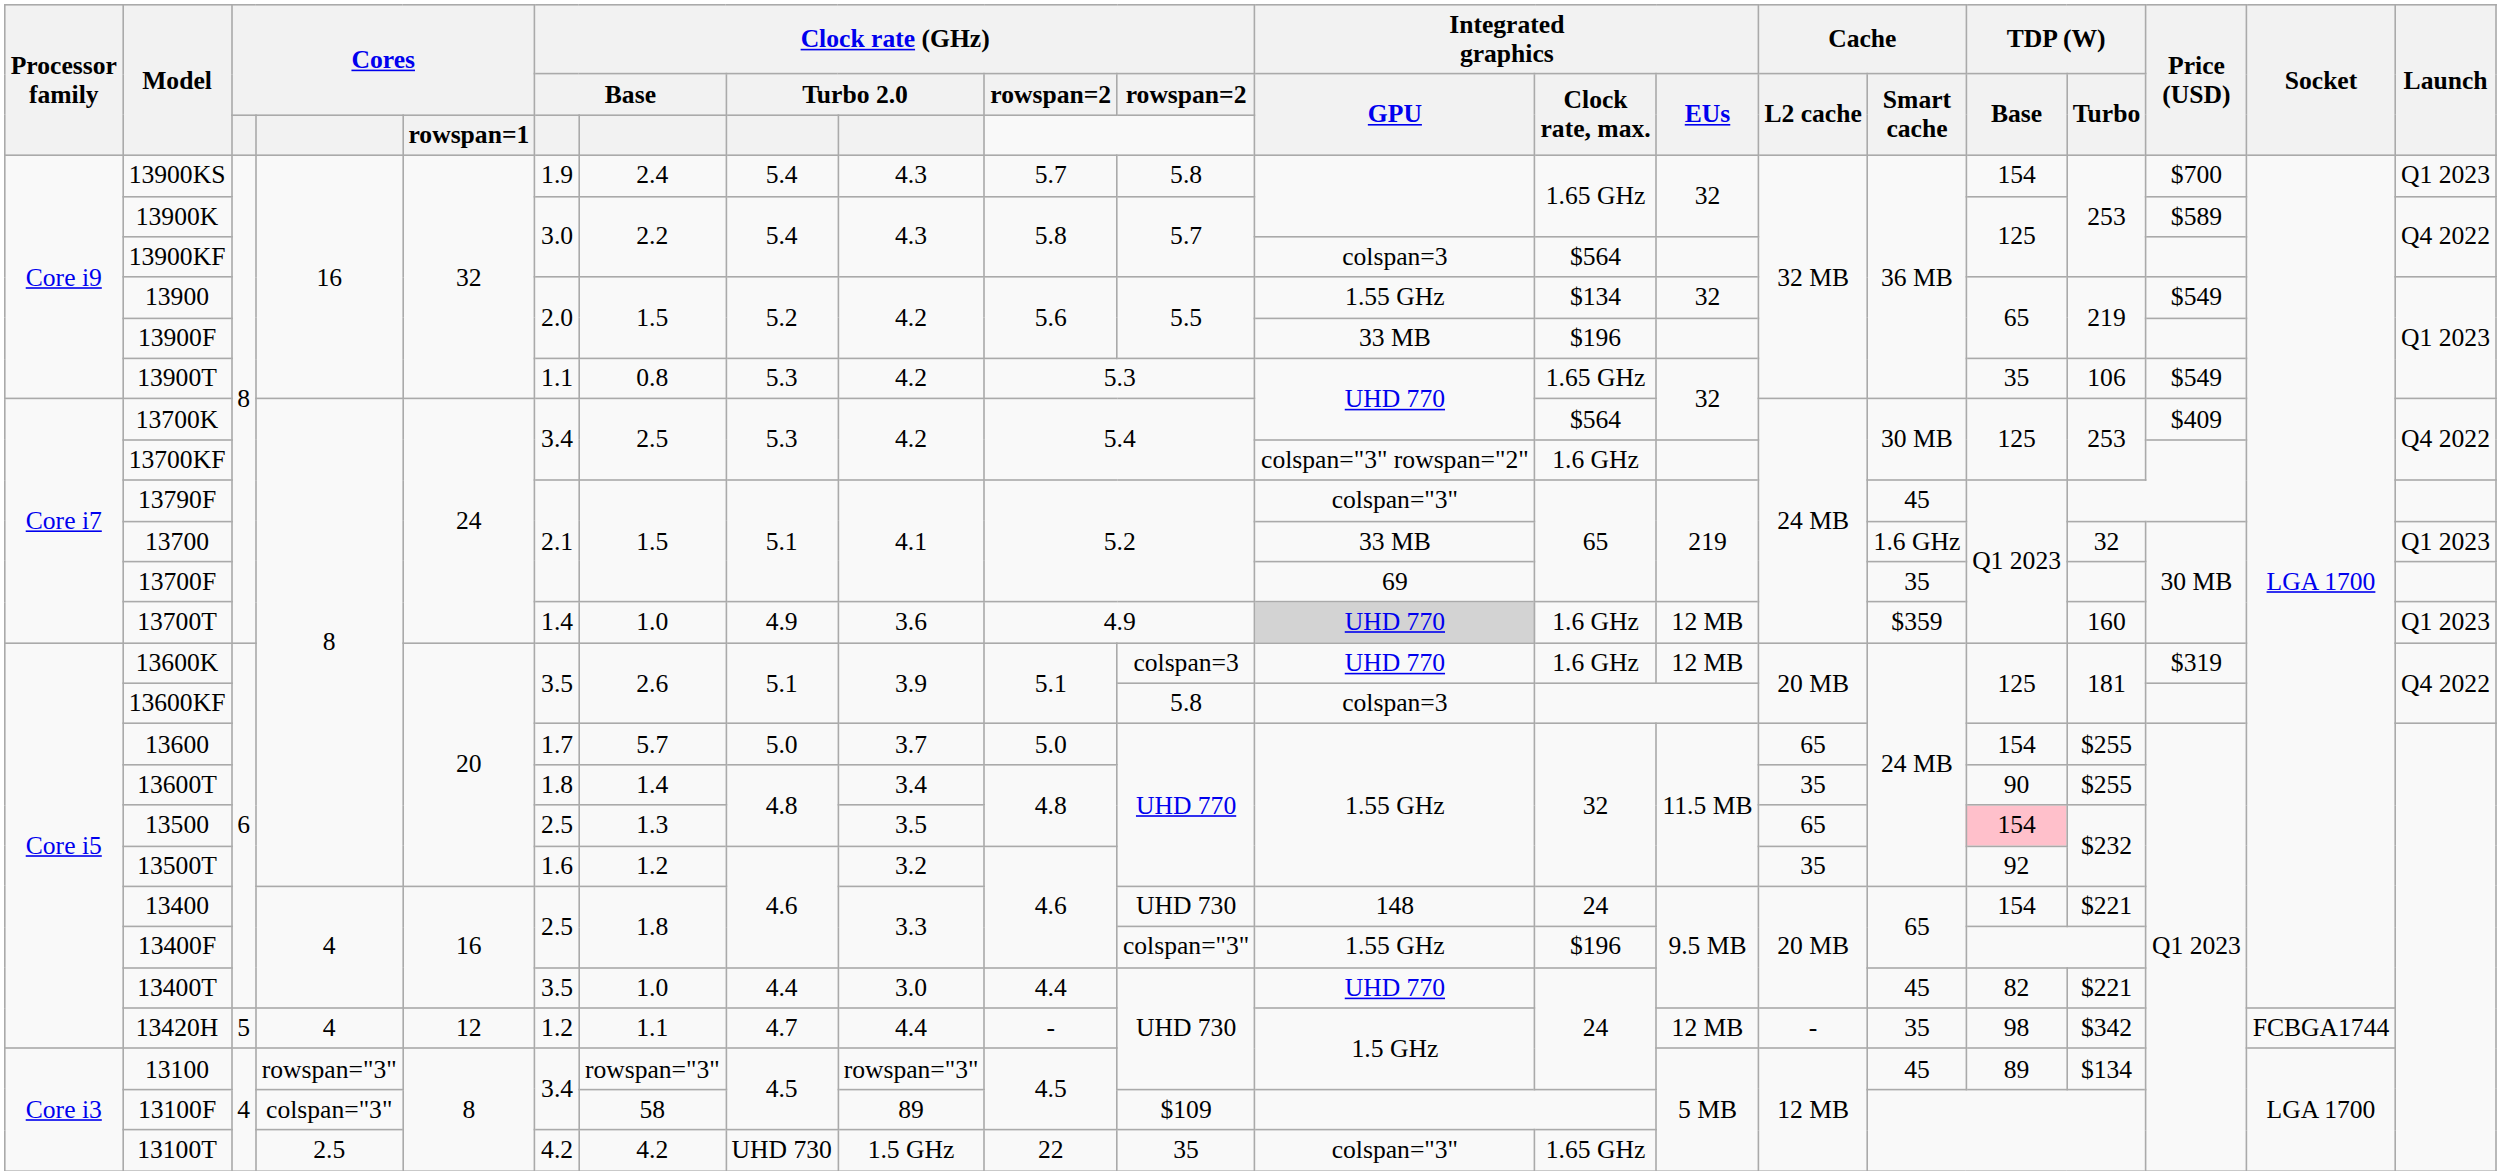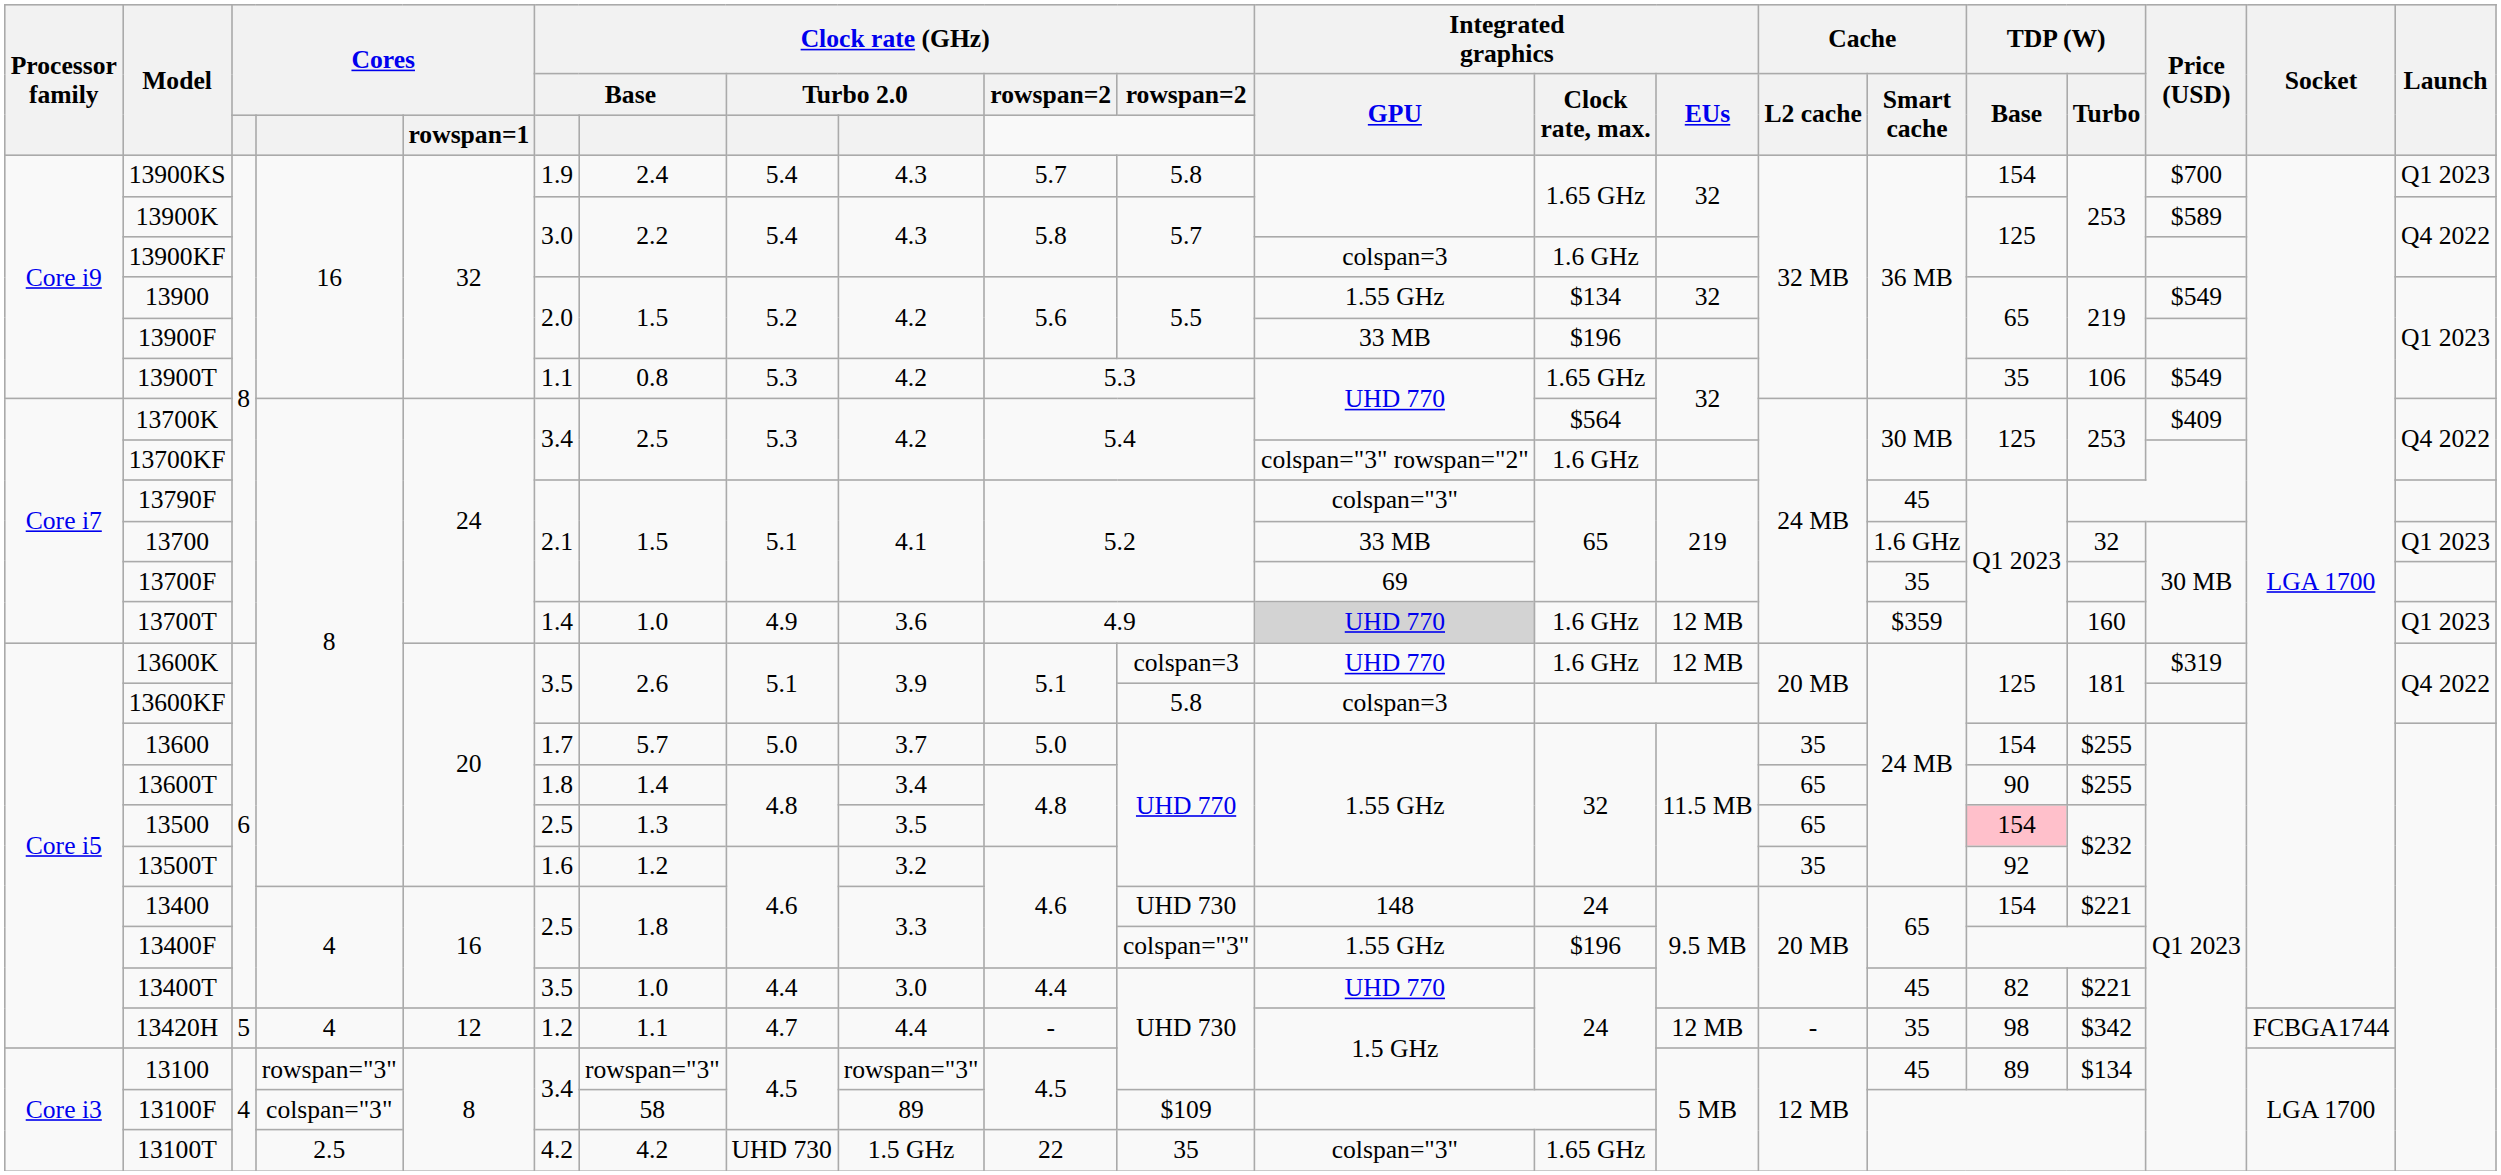(1596, 256) $564 -> (1596, 256) 1.6 GHz
(1813, 743) 65 -> (1813, 743) 35
(1813, 784) 35 -> (1813, 784) 65
